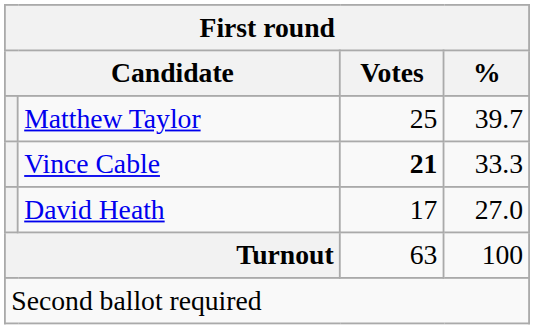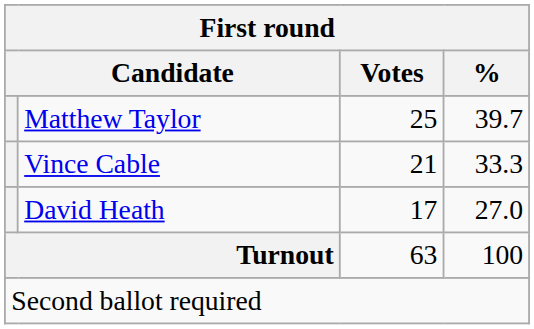(424, 164) bold -> (424, 164) normal
